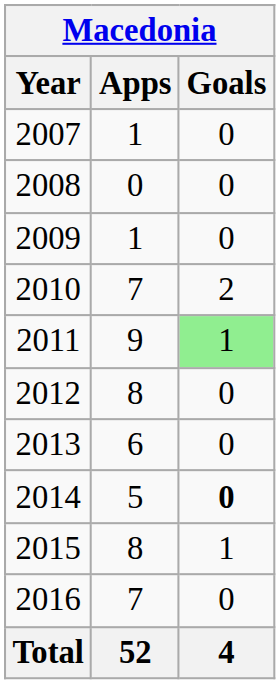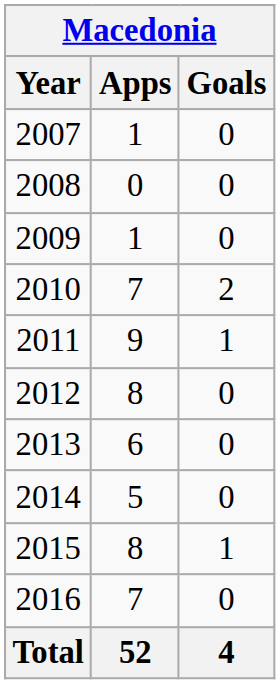(226, 340) lightgreen background -> (226, 340) no background
(226, 496) bold -> (226, 496) normal
